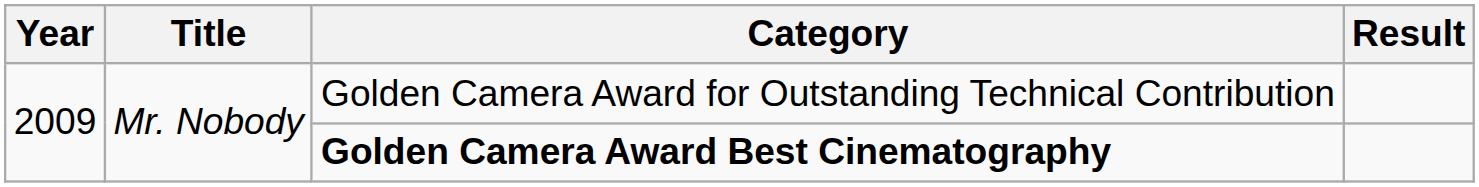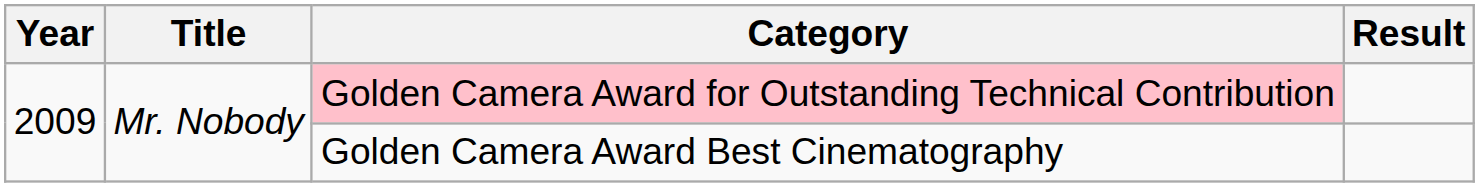(828, 92) no background -> (828, 92) pink background
(716, 151) bold -> (692, 151) normal
